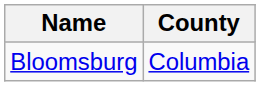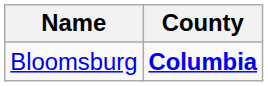(199, 61) normal -> (203, 61) bold
